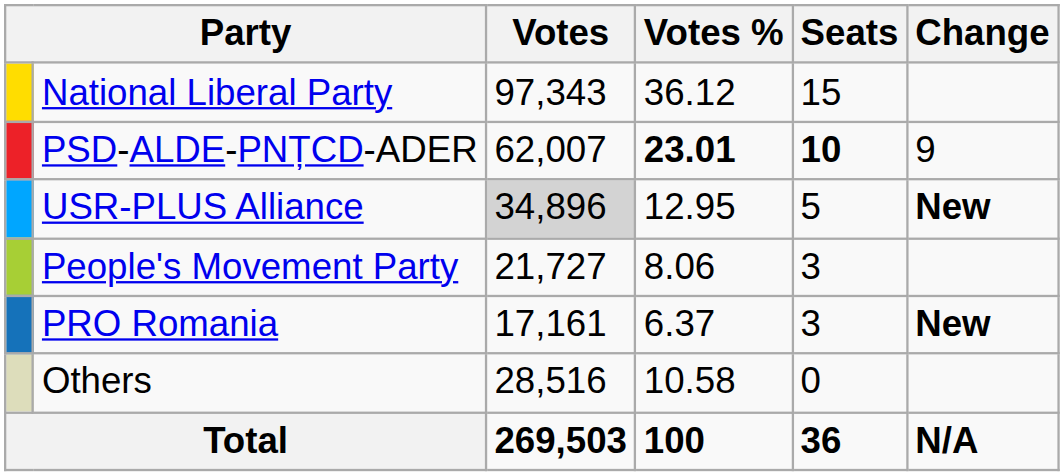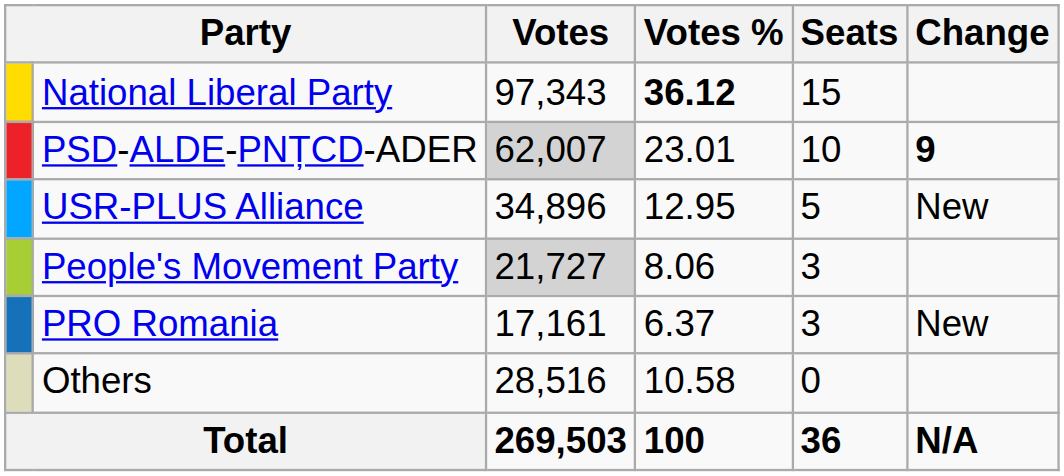(690, 91) normal -> (690, 91) bold
(551, 149) no background -> (551, 149) lightgrey background
(690, 149) bold -> (690, 149) normal
(821, 149) bold -> (821, 149) normal
(925, 149) normal -> (925, 149) bold
(551, 207) lightgrey background -> (551, 207) no background
(953, 207) bold -> (952, 207) normal
(551, 265) no background -> (551, 265) lightgrey background
(953, 324) bold -> (952, 324) normal
